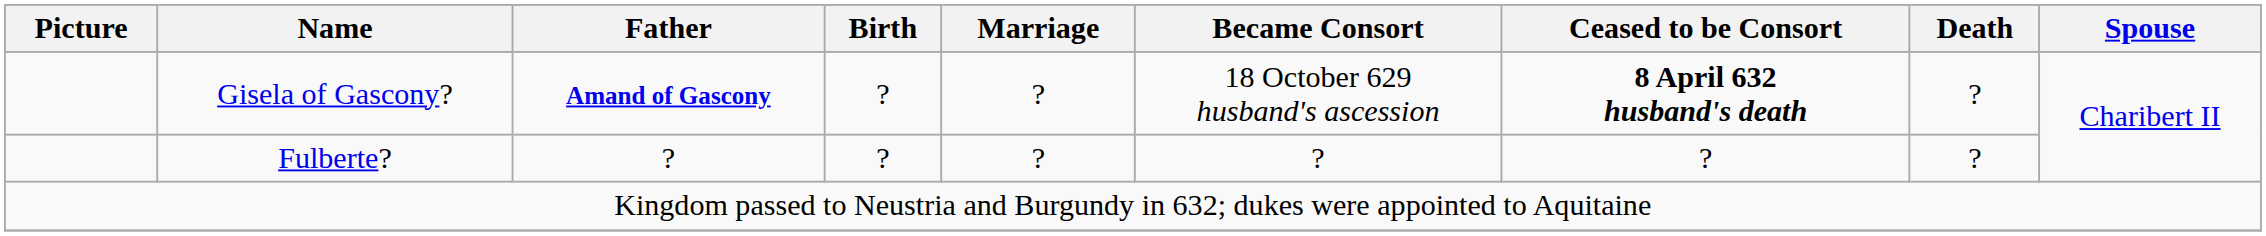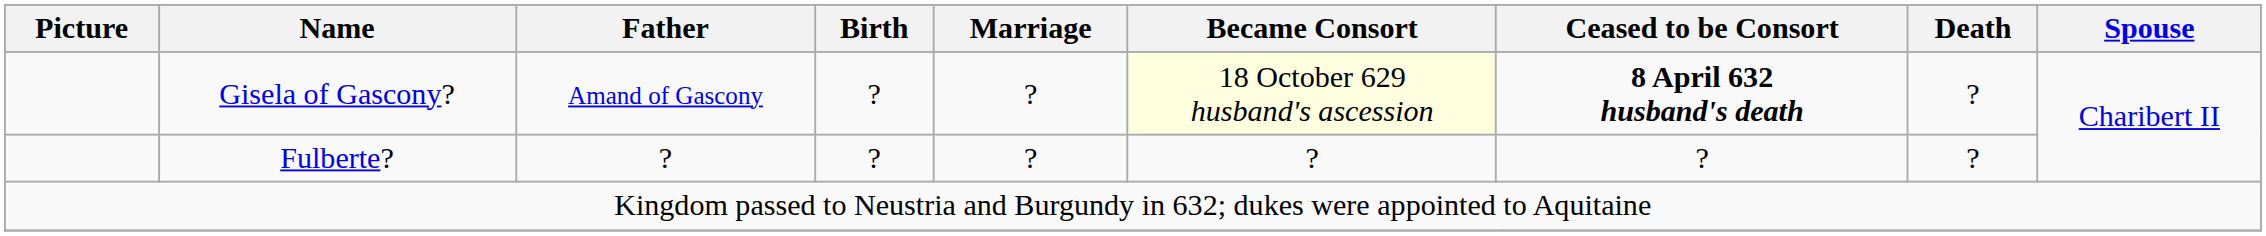(668, 92) bold -> (666, 94) normal
(1318, 92) no background -> (1312, 92) lightyellow background
